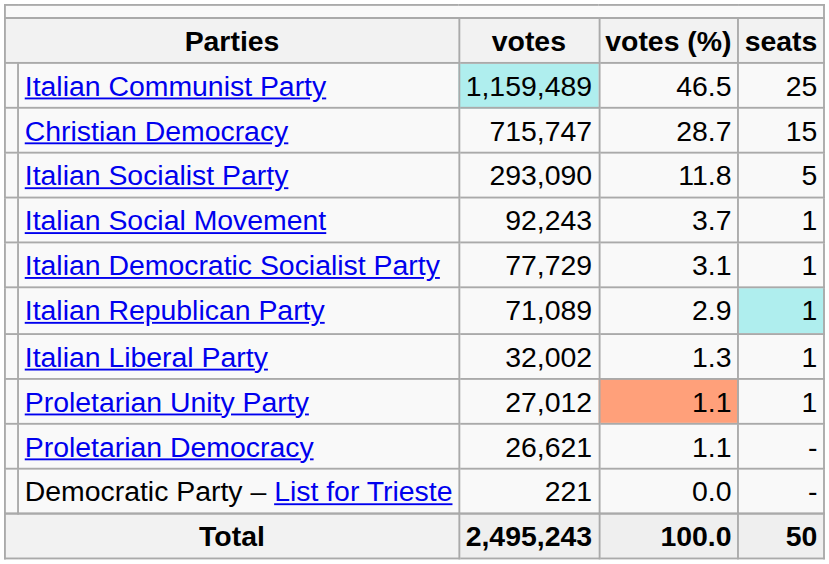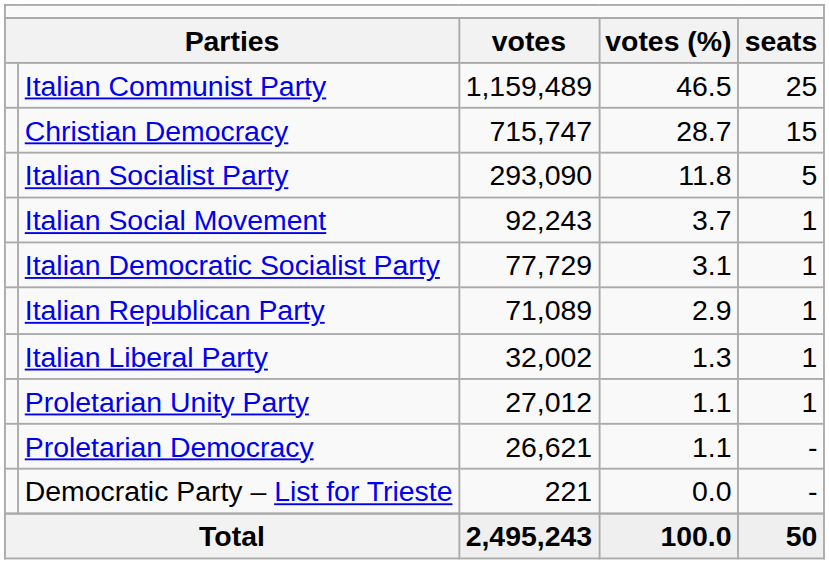(529, 86) paleturquoise background -> (529, 86) no background
(809, 311) paleturquoise background -> (809, 311) no background
(712, 401) lightsalmon background -> (712, 401) no background
